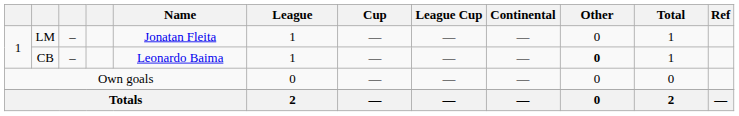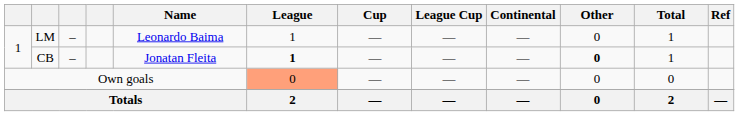(180, 36) Jonatan Fleita -> (180, 36) Leonardo Baima
(180, 57) Leonardo Baima -> (180, 57) Jonatan Fleita
(292, 57) normal -> (292, 57) bold
(292, 79) no background -> (292, 79) lightsalmon background
